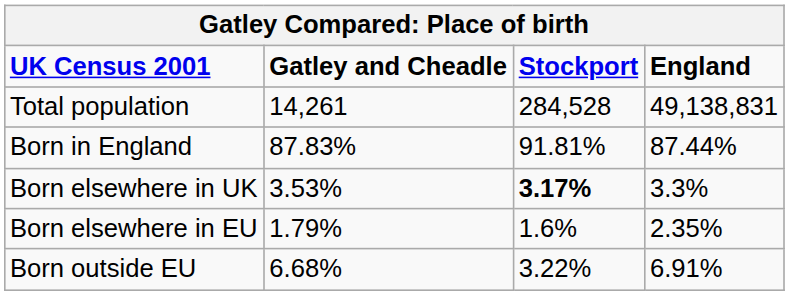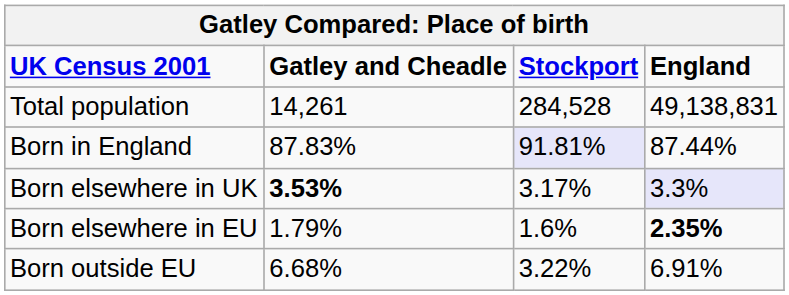(562, 147) no background -> (562, 147) lavender background
(306, 187) normal -> (306, 187) bold
(555, 187) bold -> (555, 187) normal
(679, 187) no background -> (679, 187) lavender background
(686, 228) normal -> (686, 228) bold
